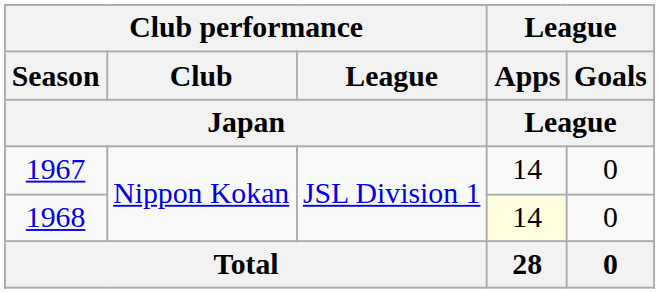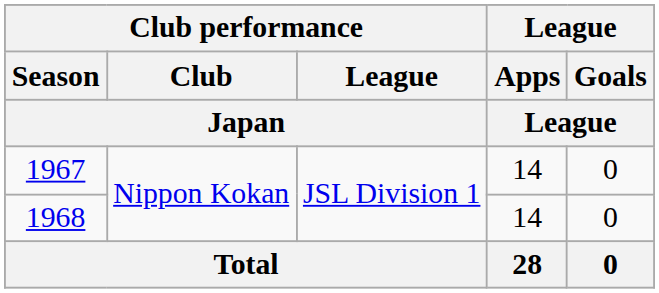(527, 216) lightyellow background -> (527, 216) no background
